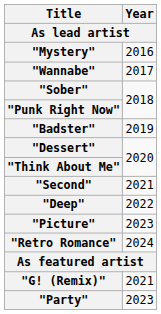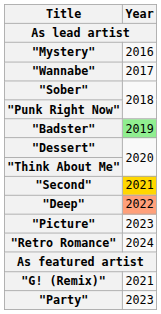(140, 128) no background -> (140, 128) lightgreen background
(140, 186) no background -> (140, 186) gold background
(140, 205) no background -> (140, 205) lightsalmon background
